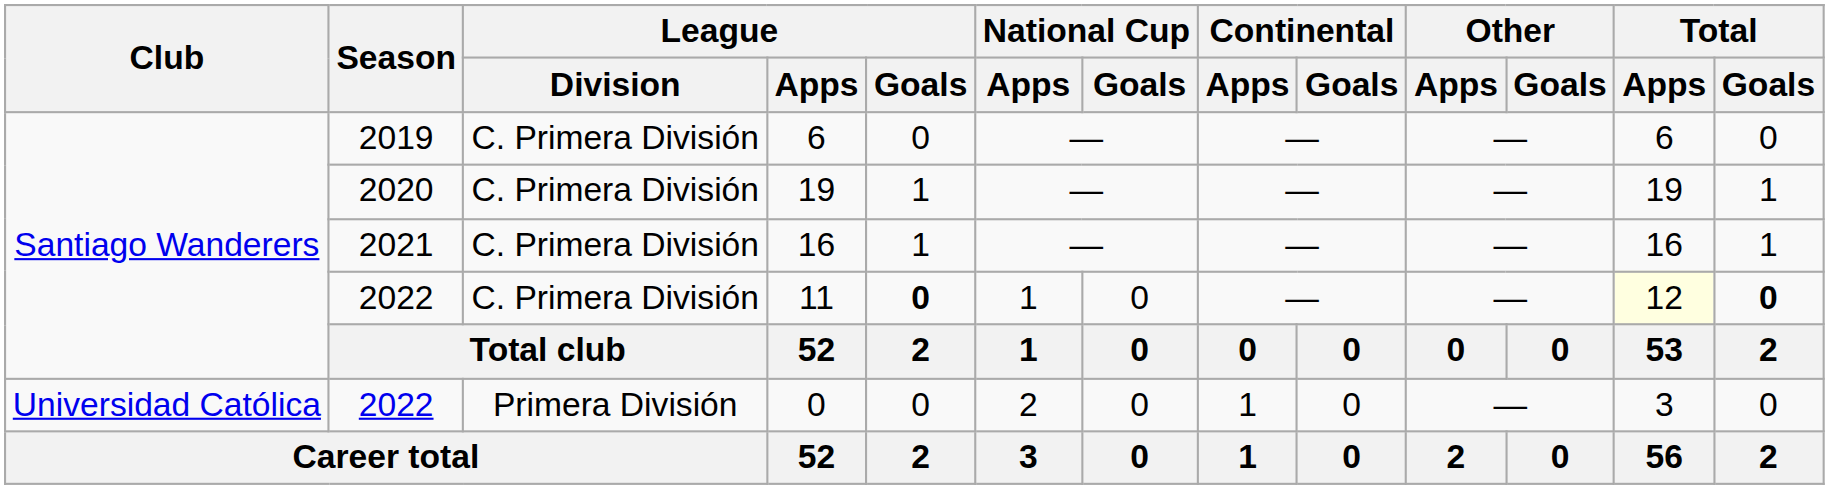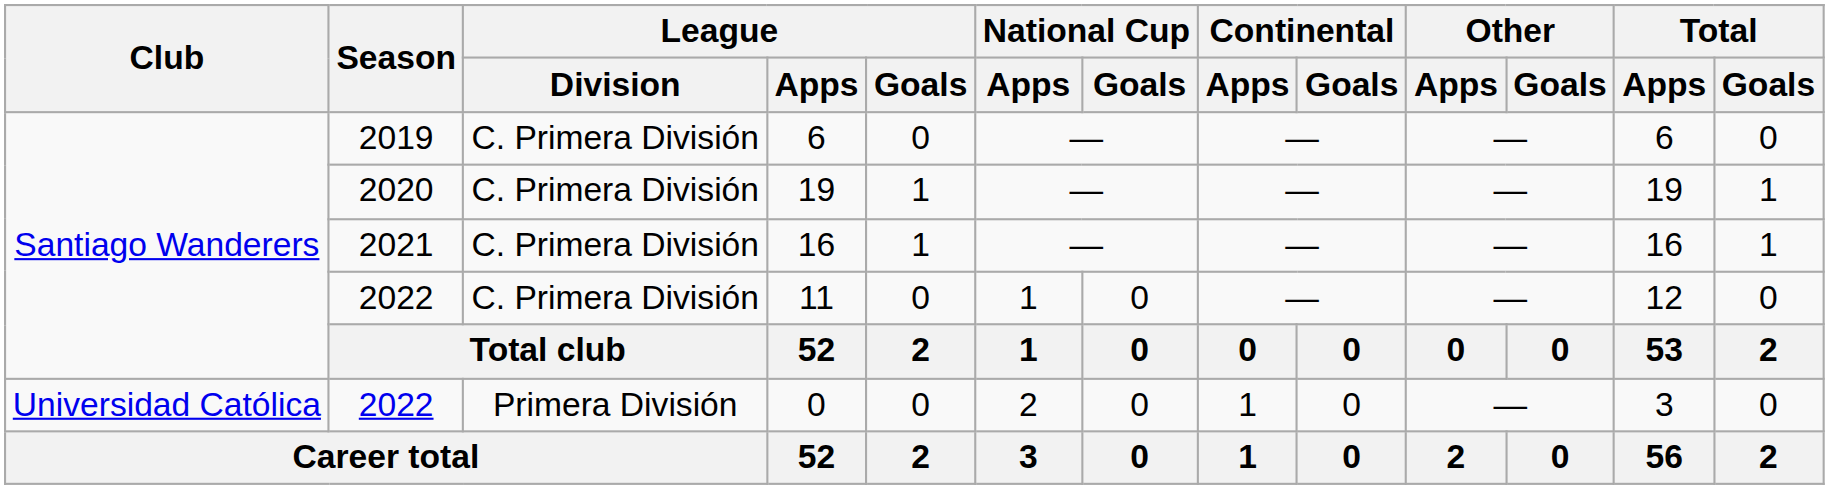(921, 297) bold -> (921, 297) normal
(1664, 297) lightyellow background -> (1664, 297) no background
(1768, 297) bold -> (1768, 297) normal
